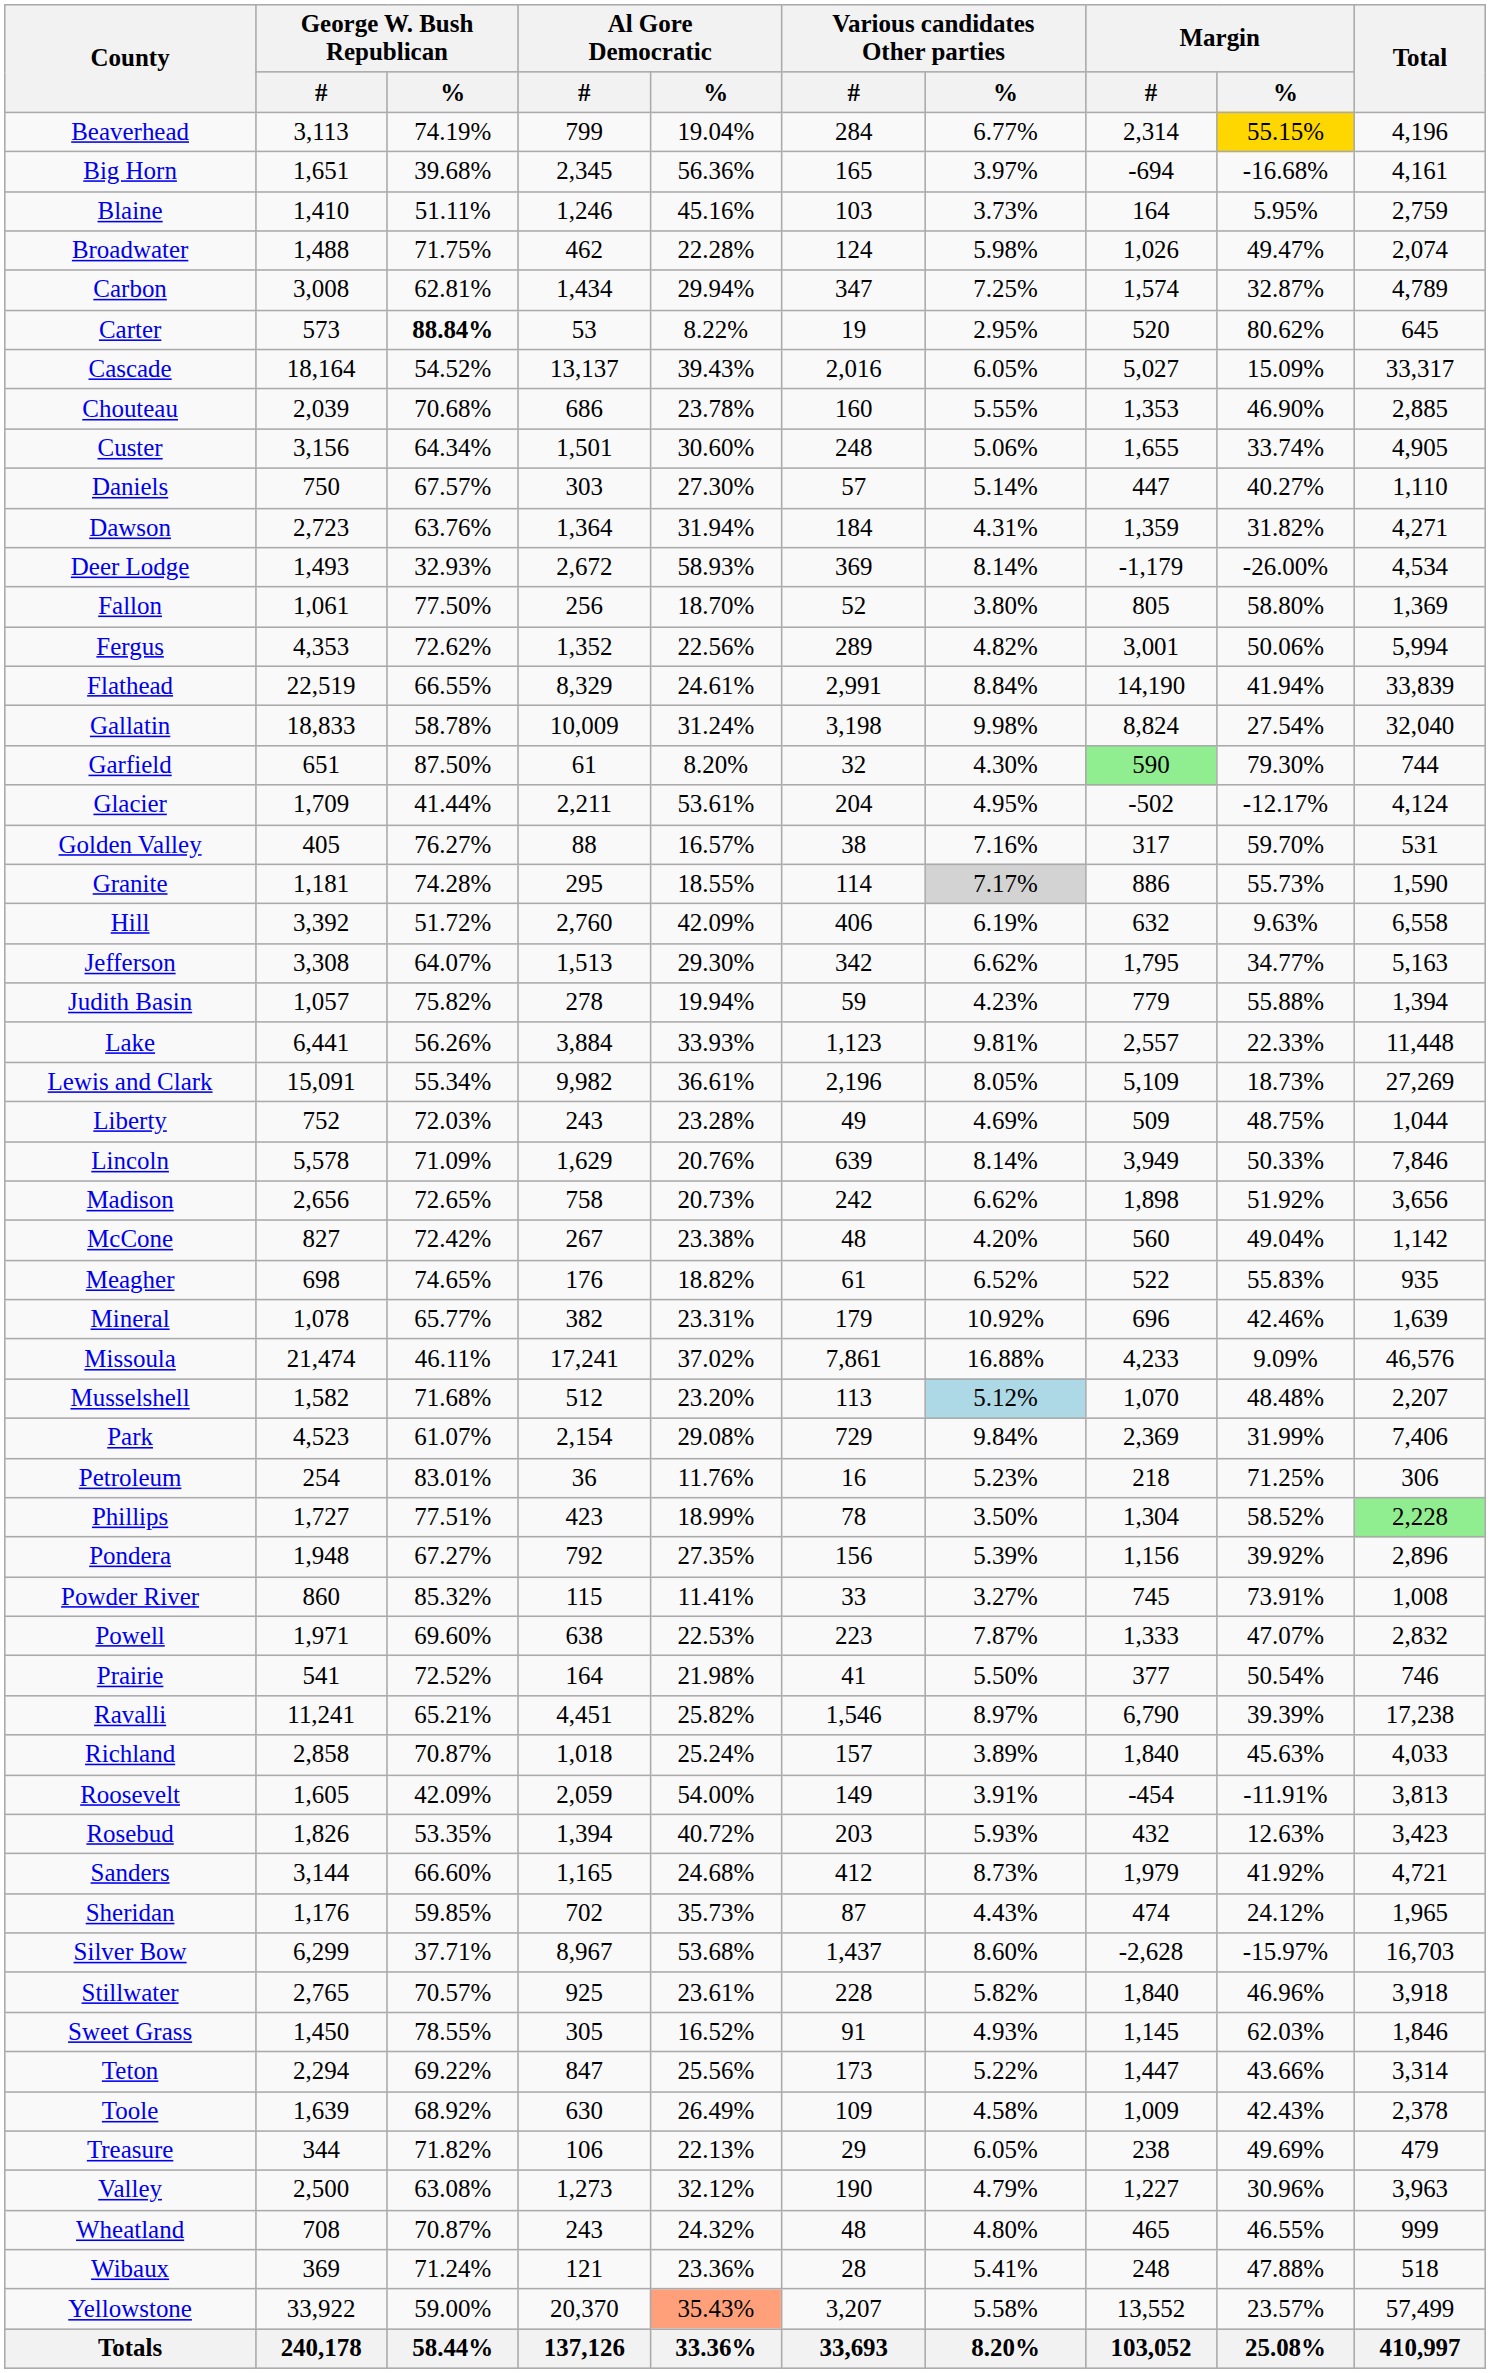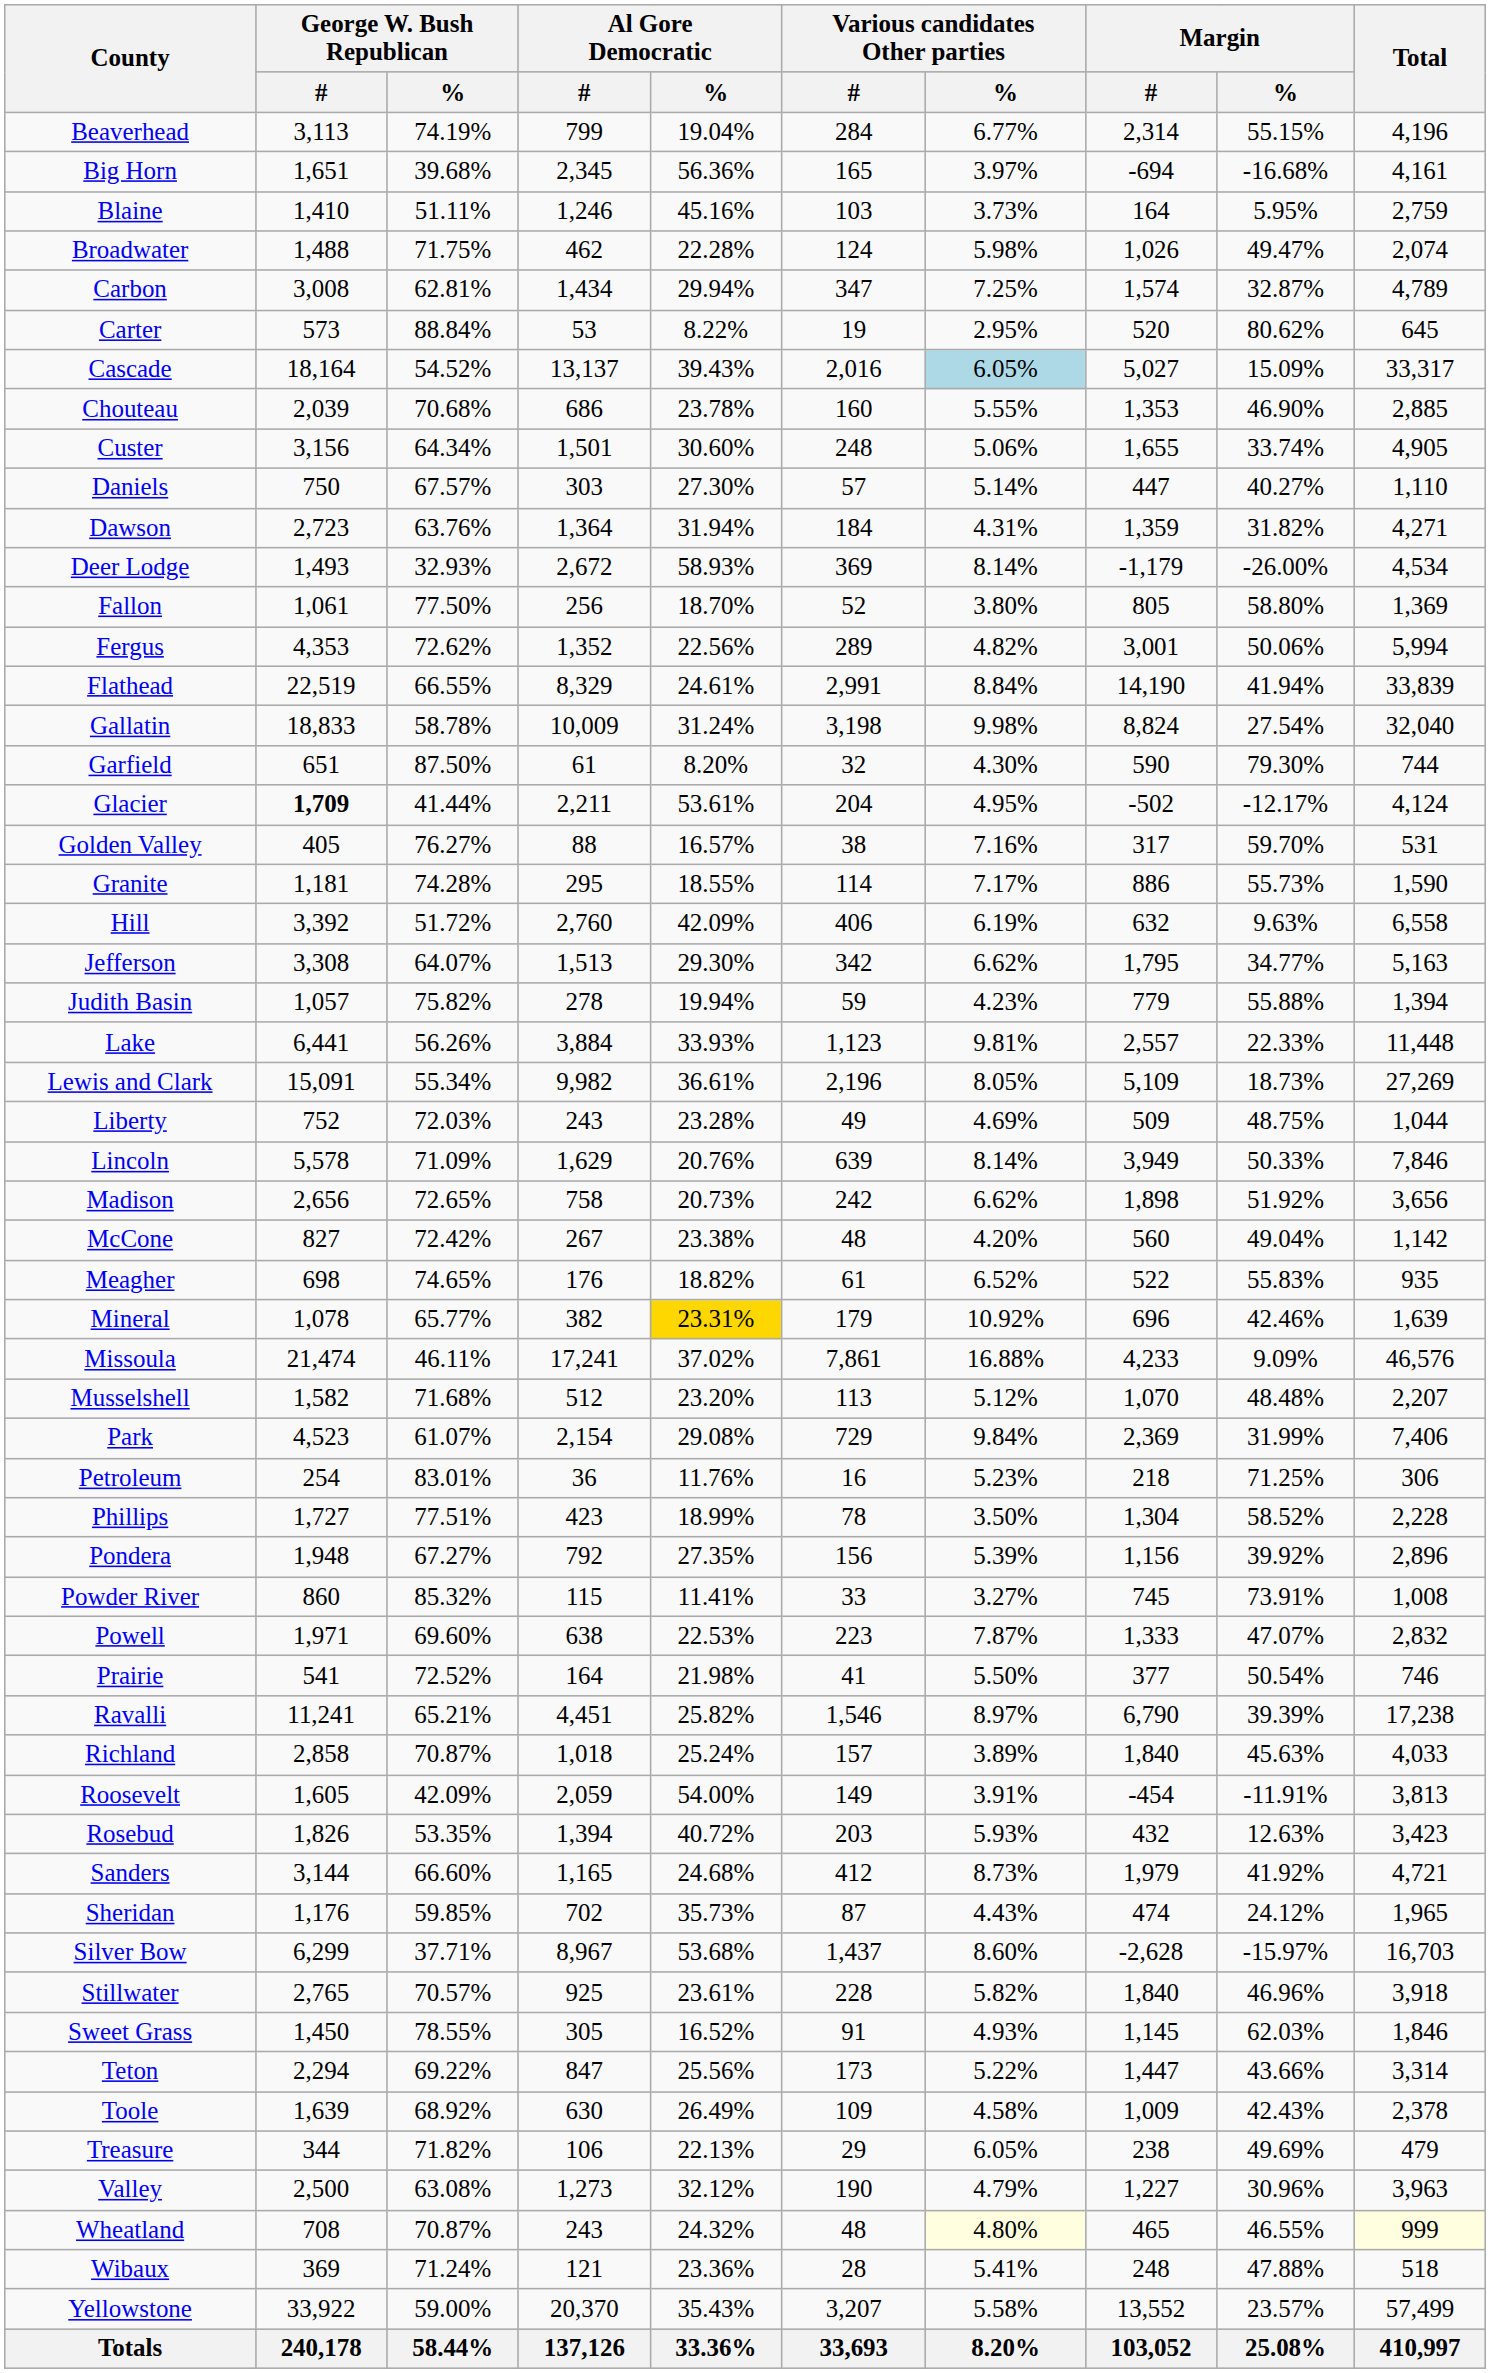(1285, 131) gold background -> (1285, 131) no background
(453, 329) bold -> (453, 329) normal
(1006, 369) no background -> (1006, 369) lightblue background
(1151, 764) lightgreen background -> (1151, 764) no background
(321, 804) normal -> (321, 804) bold
(1006, 883) lightgrey background -> (1006, 883) no background
(716, 1319) no background -> (716, 1319) gold background
(1006, 1398) lightblue background -> (1006, 1398) no background
(1420, 1517) lightgreen background -> (1420, 1517) no background
(1006, 2229) no background -> (1006, 2229) lightyellow background
(1420, 2229) no background -> (1420, 2229) lightyellow background
(716, 2308) lightsalmon background -> (716, 2308) no background
